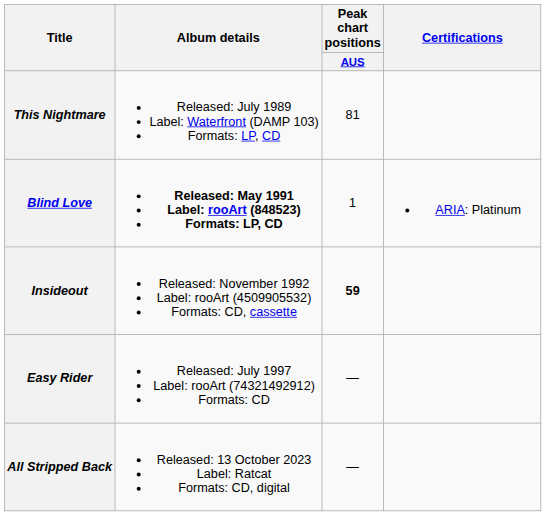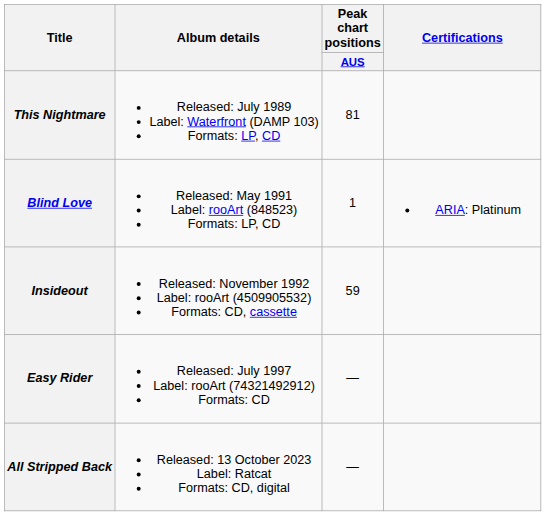(218, 210) bold -> (218, 210) normal
(353, 290) bold -> (353, 290) normal
